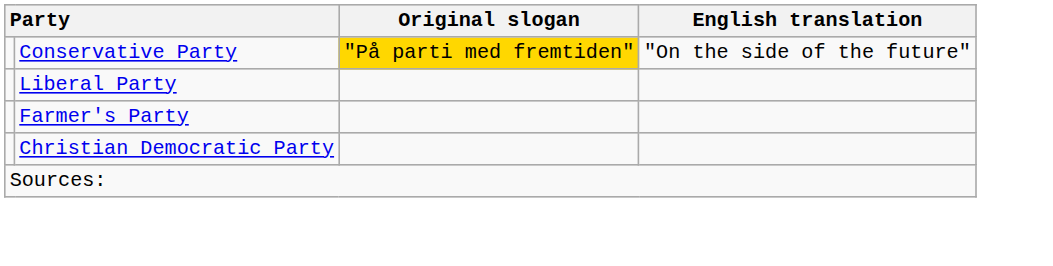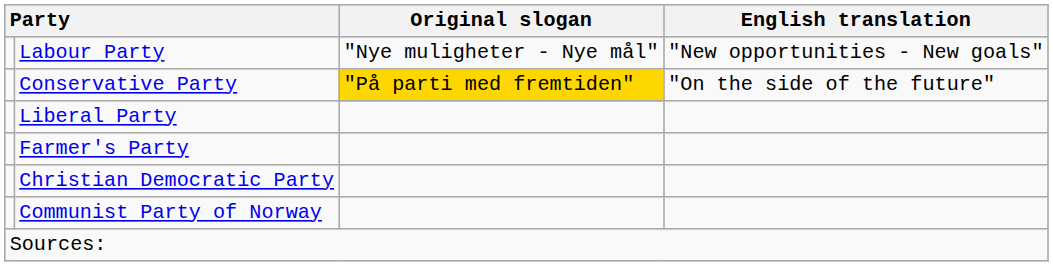+ row: (92, 52)
+ row: (171, 213)
